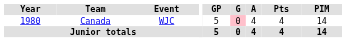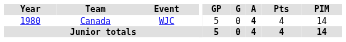(238, 21) pink background -> (238, 21) no background
(254, 21) normal -> (254, 21) bold
